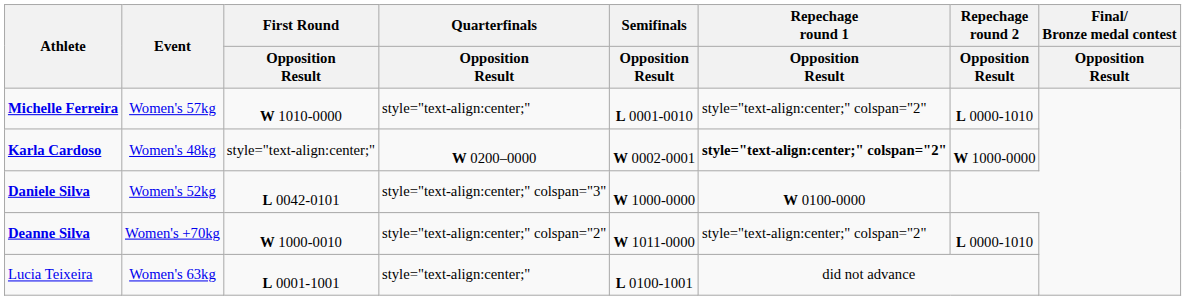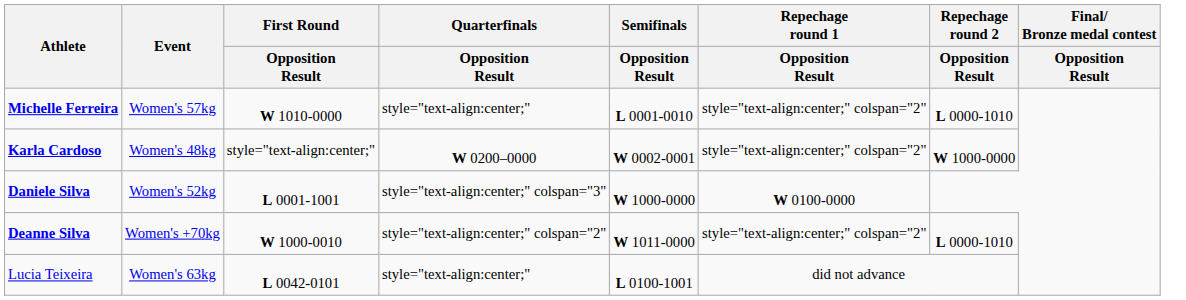(824, 150) bold -> (814, 150) normal
(301, 200) L 0042-0101 -> (301, 200) L 0001-1001
(301, 283) L 0001-1001 -> (301, 283) L 0042-0101
